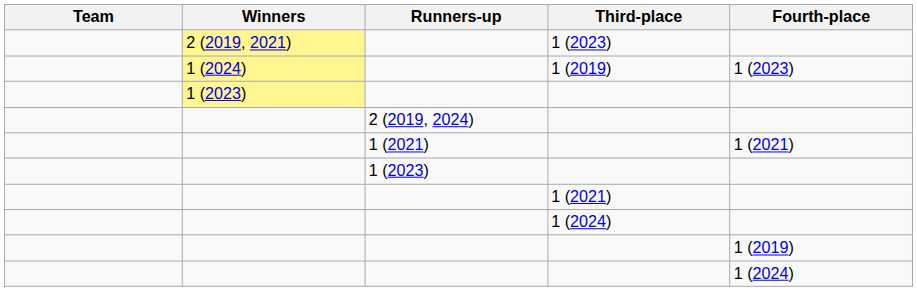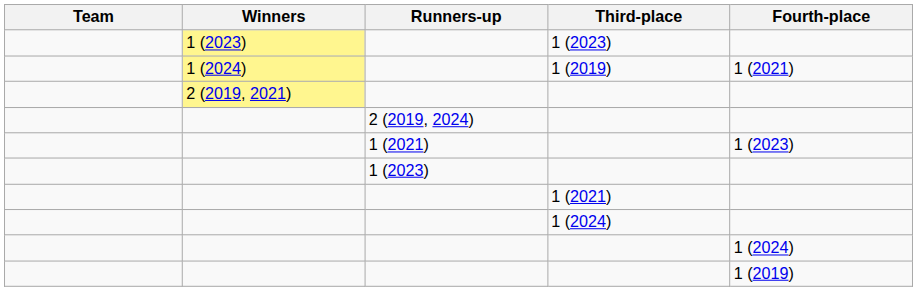(239, 42) 2 (2019, 2021) -> (216, 42) 1 (2023)
(764, 68) 1 (2023) -> (764, 68) 1 (2021)
(216, 94) 1 (2023) -> (239, 94) 2 (2019, 2021)
(764, 145) 1 (2021) -> (764, 145) 1 (2023)
(764, 247) 1 (2019) -> (764, 247) 1 (2024)
(764, 273) 1 (2024) -> (764, 273) 1 (2019)
